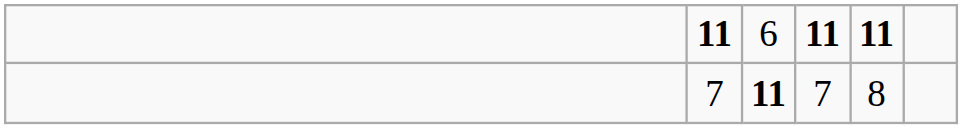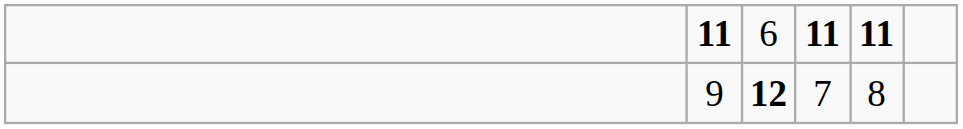(714, 92) 7 -> (714, 92) 9
(768, 92) 11 -> (768, 92) 12
